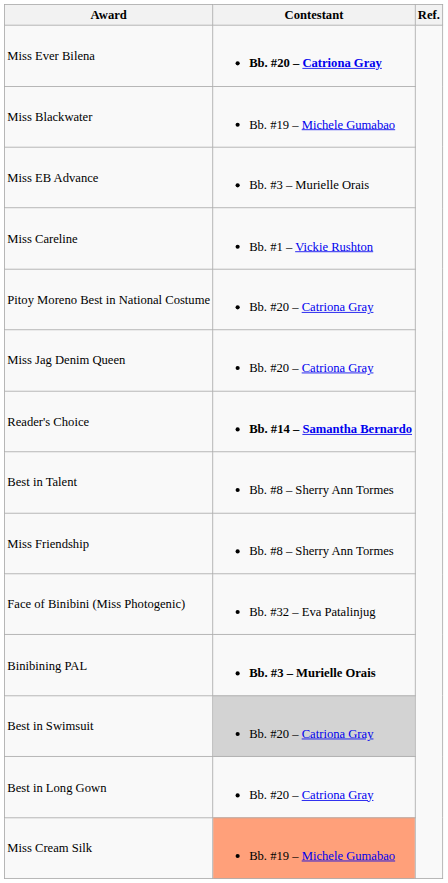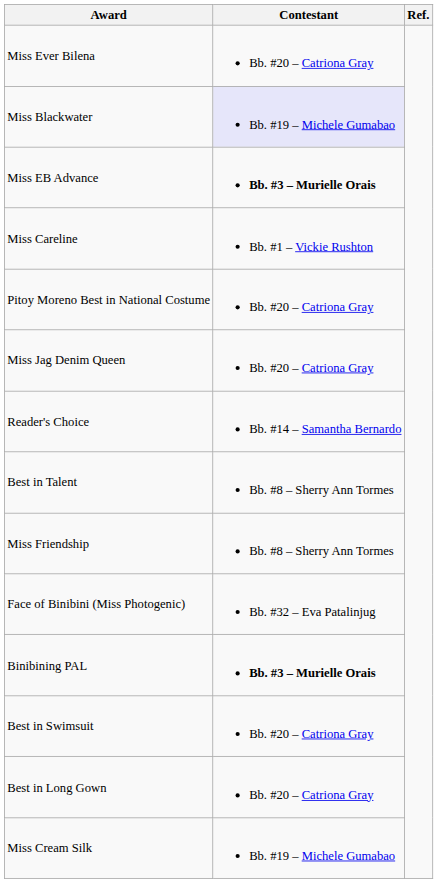(314, 63) bold -> (309, 63) normal
(314, 124) no background -> (309, 124) lavender background
(314, 185) normal -> (309, 185) bold
(314, 429) bold -> (309, 429) normal
(314, 734) lightgrey background -> (309, 734) no background
(314, 856) lightsalmon background -> (309, 856) no background
